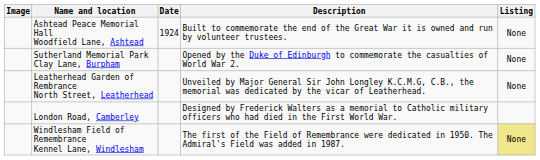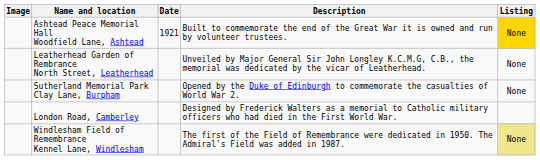(169, 33) 1924 -> (169, 33) 1921
(516, 33) no background -> (516, 33) gold background
rows swapped: (94, 86) <-> (91, 59)
